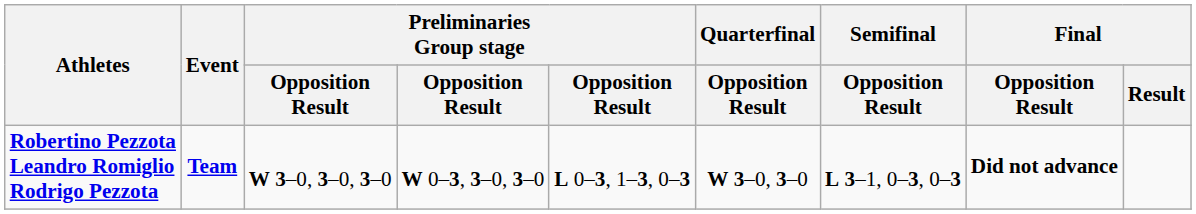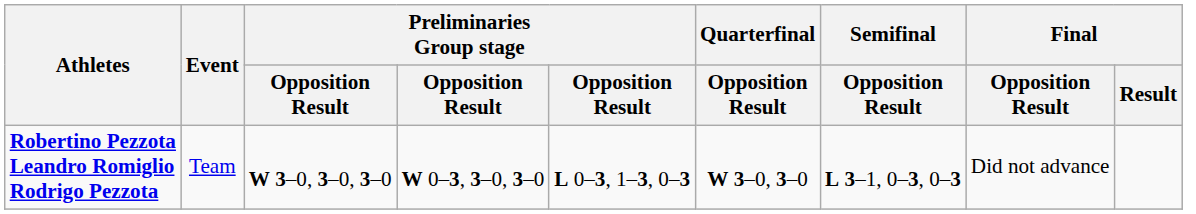(212, 167) bold -> (212, 167) normal
(1044, 167) bold -> (1040, 167) normal
